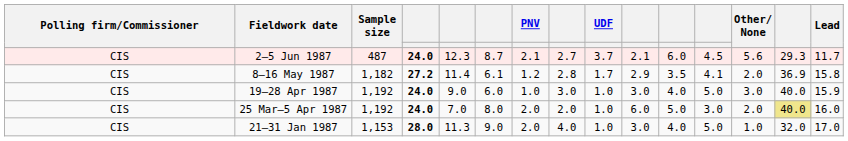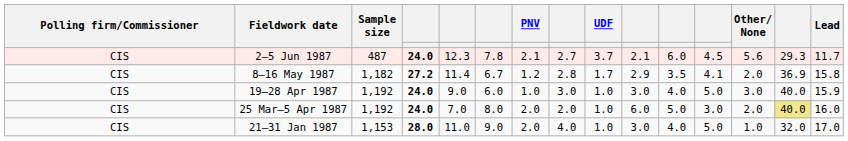(494, 56) 8.7 -> (494, 56) 7.8
(494, 74) 6.1 -> (494, 74) 6.7
(457, 127) 11.3 -> (457, 127) 11.0
